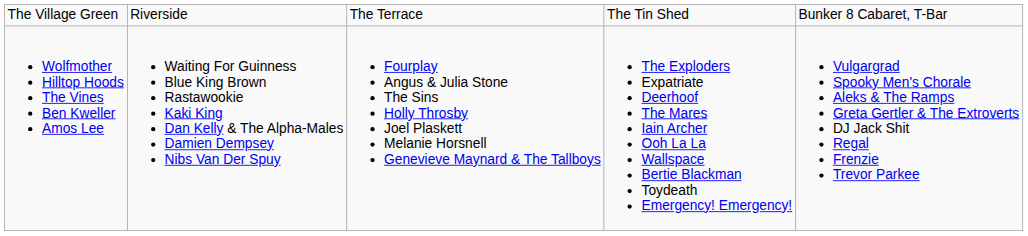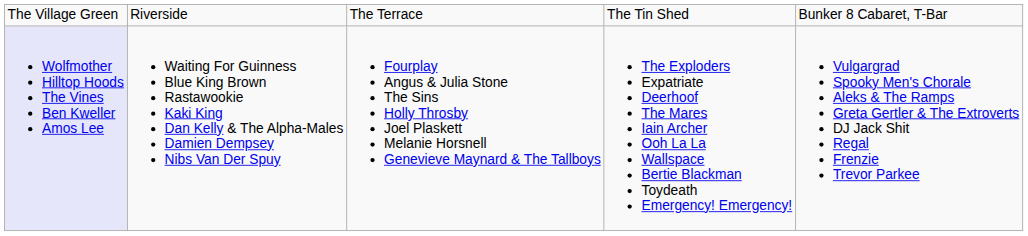(66, 97) no background -> (66, 97) lavender background
